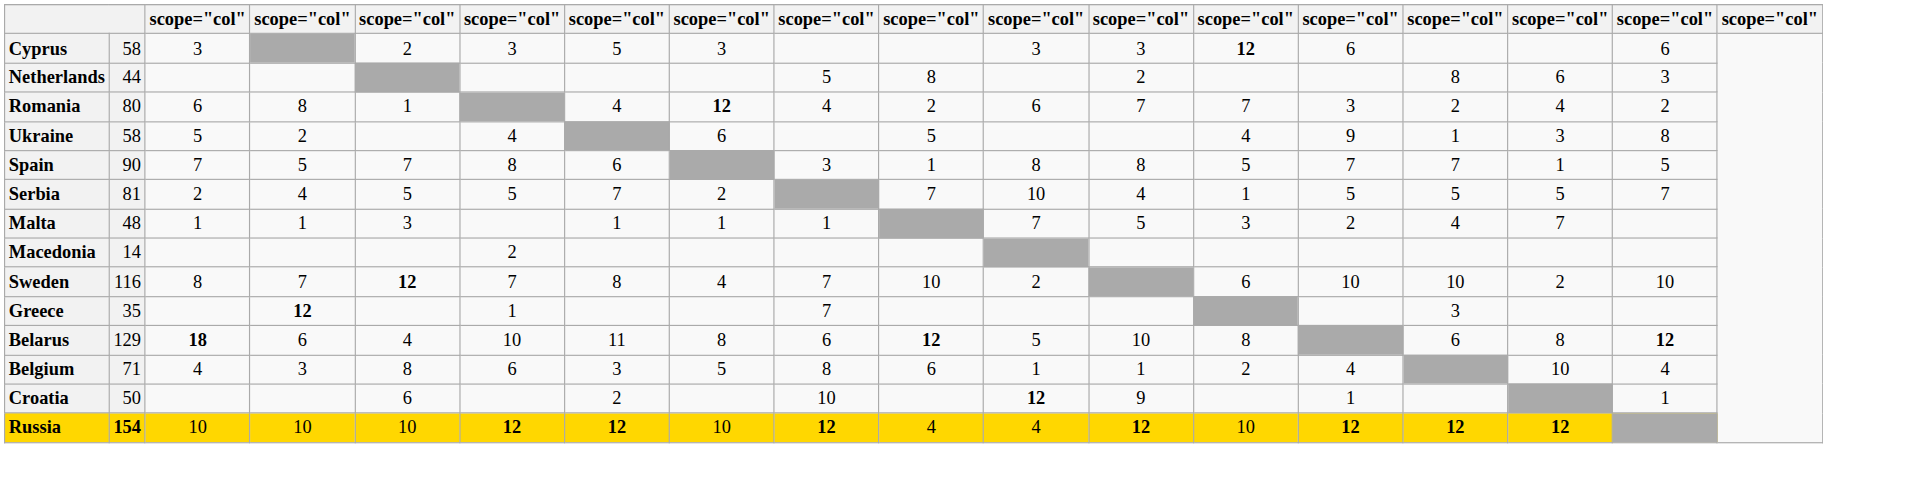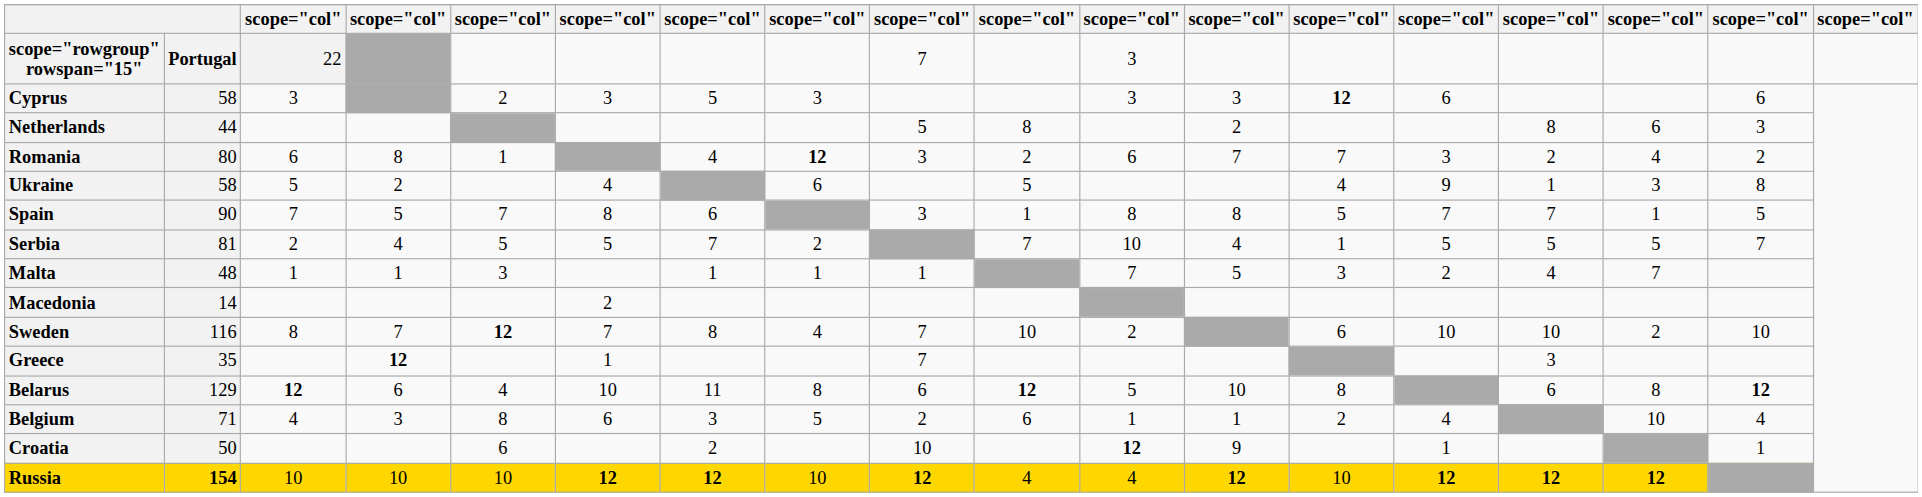+ row: (84, 58)
(827, 106) 4 -> (922, 156) 3
(198, 340) 18 -> (293, 389) 12
(827, 369) 8 -> (922, 419) 2
